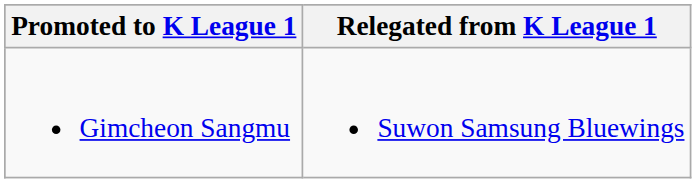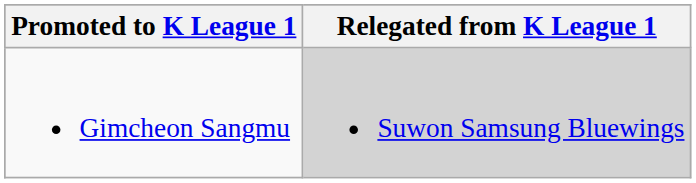(497, 128) no background -> (497, 128) lightgrey background
